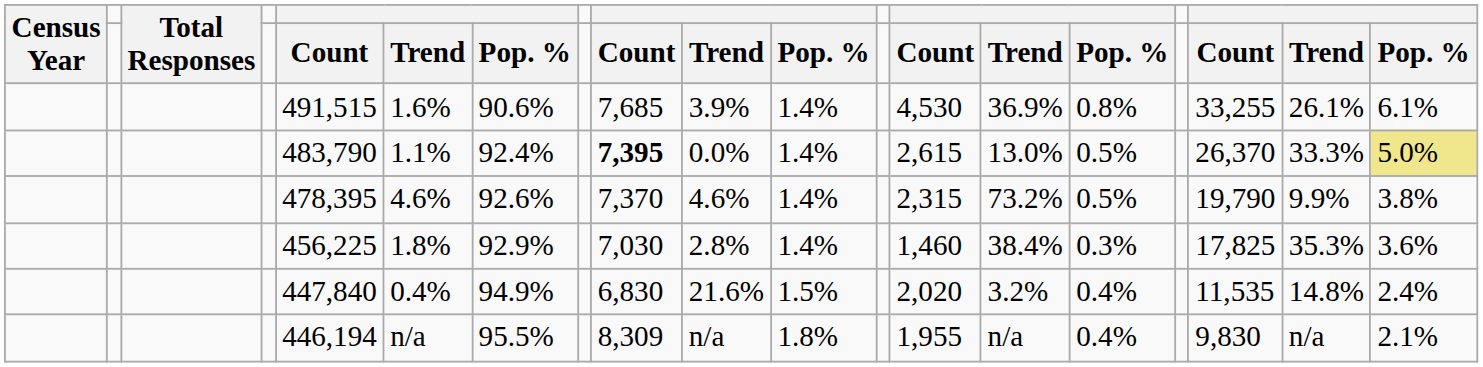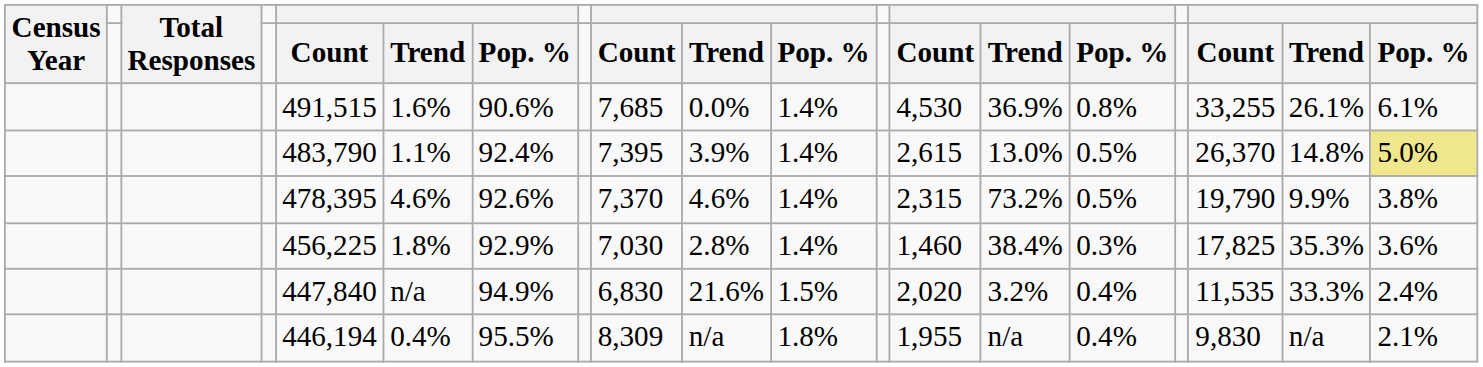(719, 106) 3.9% -> (719, 106) 0.0%
(630, 152) bold -> (630, 152) normal
(719, 152) 0.0% -> (719, 152) 3.9%
(1326, 152) 33.3% -> (1326, 152) 14.8%
(421, 291) 0.4% -> (408, 291) n/a
(1326, 291) 14.8% -> (1326, 291) 33.3%
(408, 337) n/a -> (421, 337) 0.4%
